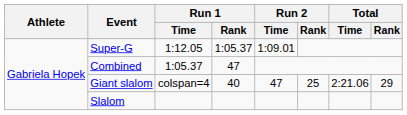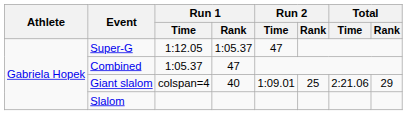(276, 48) 1:09.01 -> (276, 48) 47
(276, 84) 47 -> (276, 84) 1:09.01
